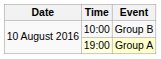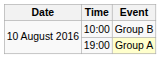(97, 45) lightyellow background -> (97, 45) no background
